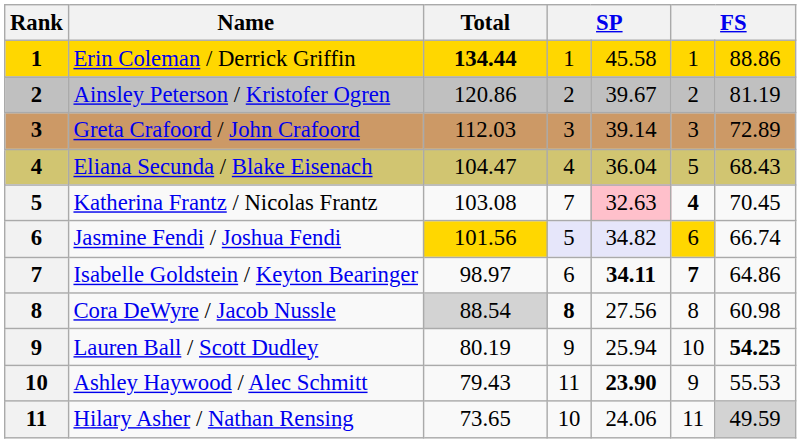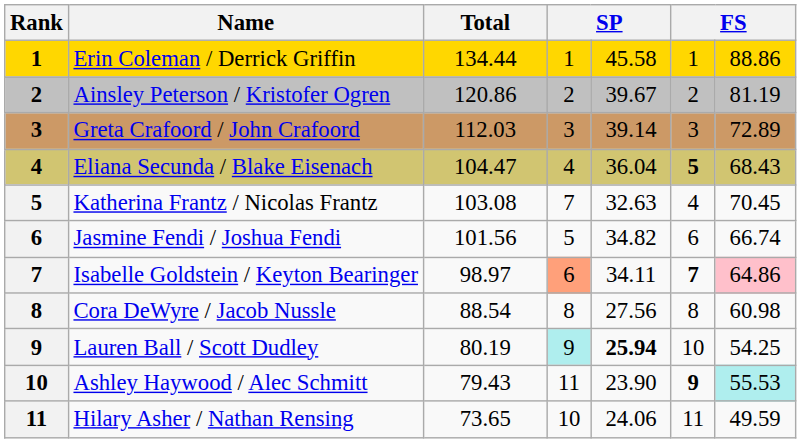(485, 58) bold -> (485, 58) normal
(693, 166) normal -> (693, 166) bold
(631, 202) pink background -> (631, 202) no background
(693, 202) bold -> (693, 202) normal
(485, 238) gold background -> (485, 238) no background
(569, 238) lavender background -> (569, 238) no background
(631, 238) lavender background -> (631, 238) no background
(693, 238) gold background -> (693, 238) no background
(569, 274) no background -> (569, 274) lightsalmon background
(631, 274) bold -> (631, 274) normal
(755, 274) no background -> (755, 274) pink background
(485, 310) lightgrey background -> (485, 310) no background
(569, 310) bold -> (569, 310) normal
(569, 346) no background -> (569, 346) paleturquoise background
(631, 346) normal -> (631, 346) bold
(755, 346) bold -> (755, 346) normal
(631, 382) bold -> (631, 382) normal
(693, 382) normal -> (693, 382) bold
(755, 382) no background -> (755, 382) paleturquoise background
(755, 418) lightgrey background -> (755, 418) no background
